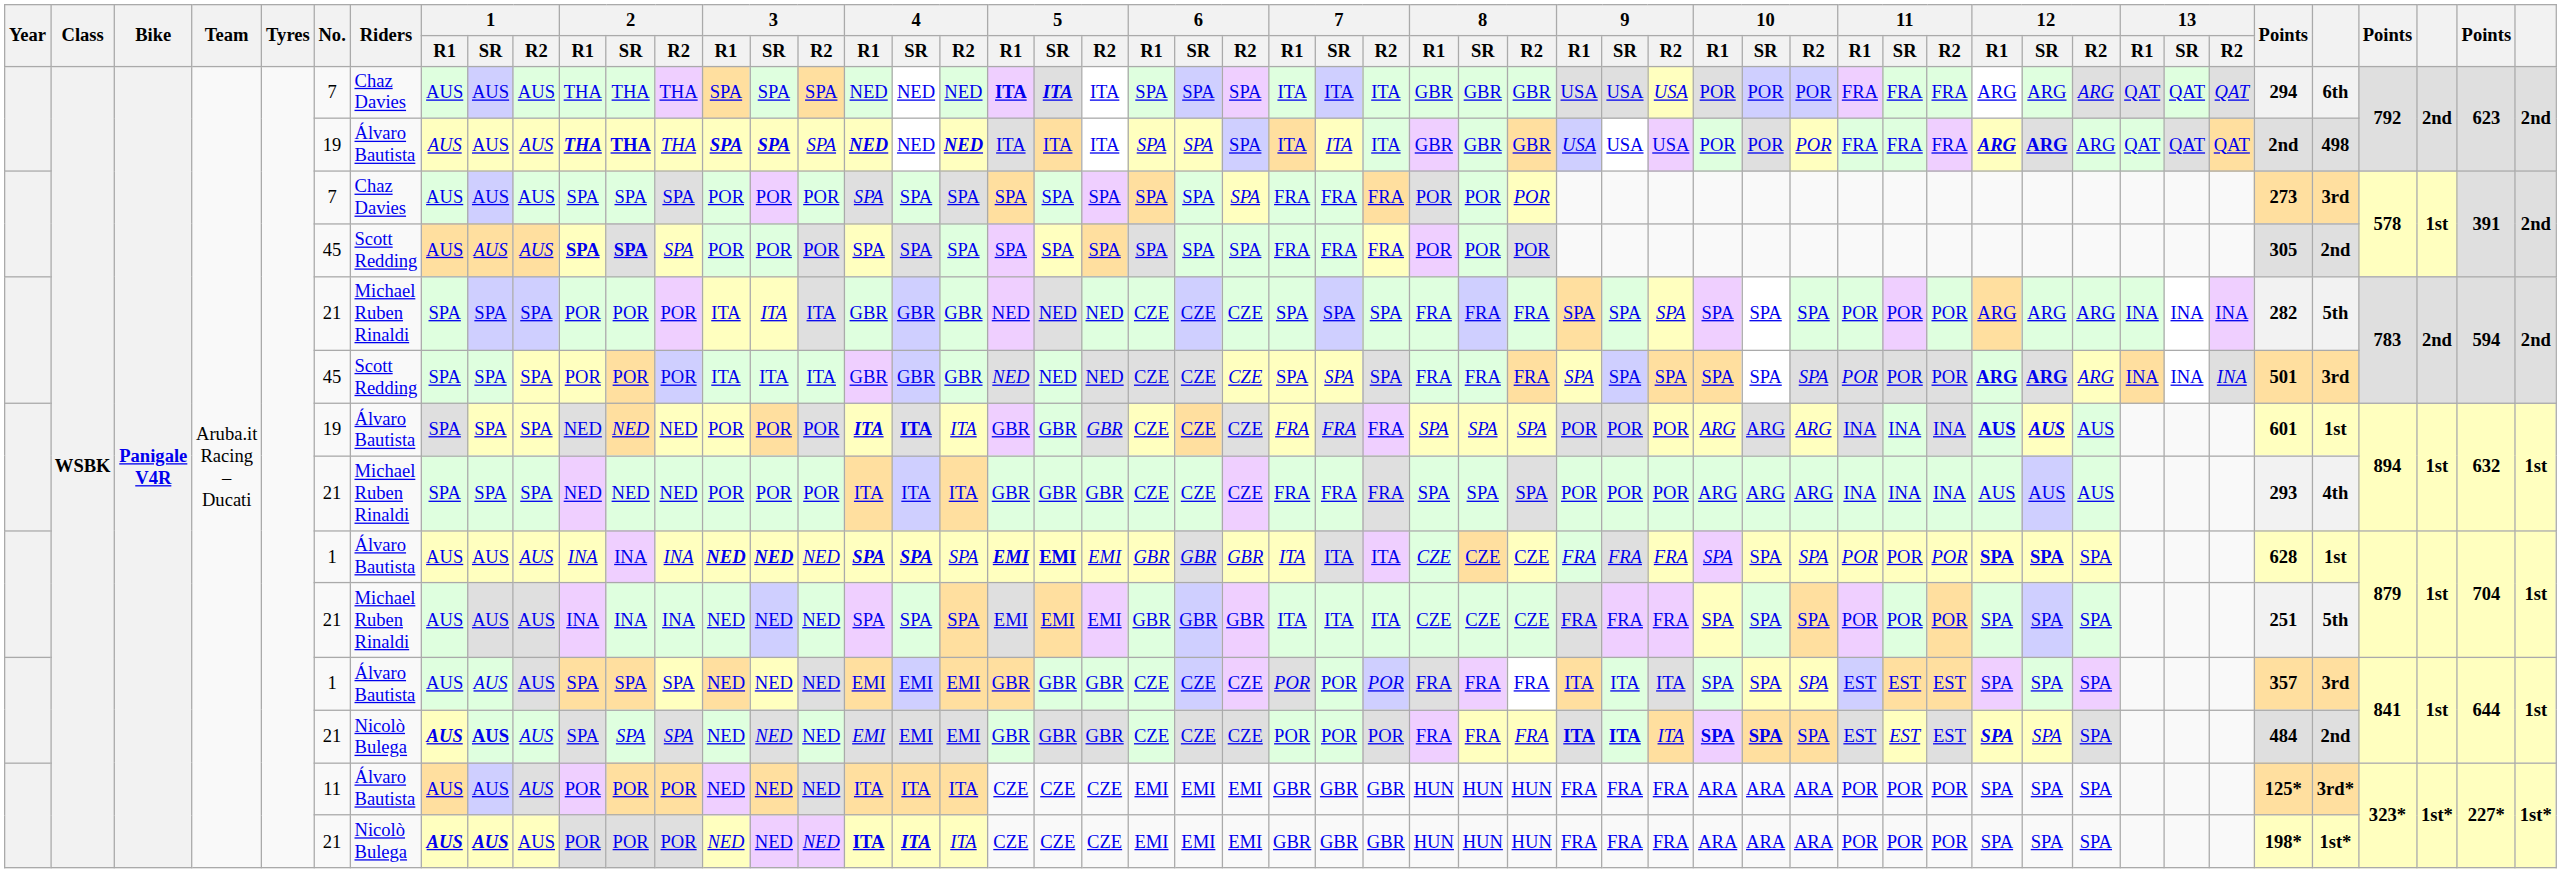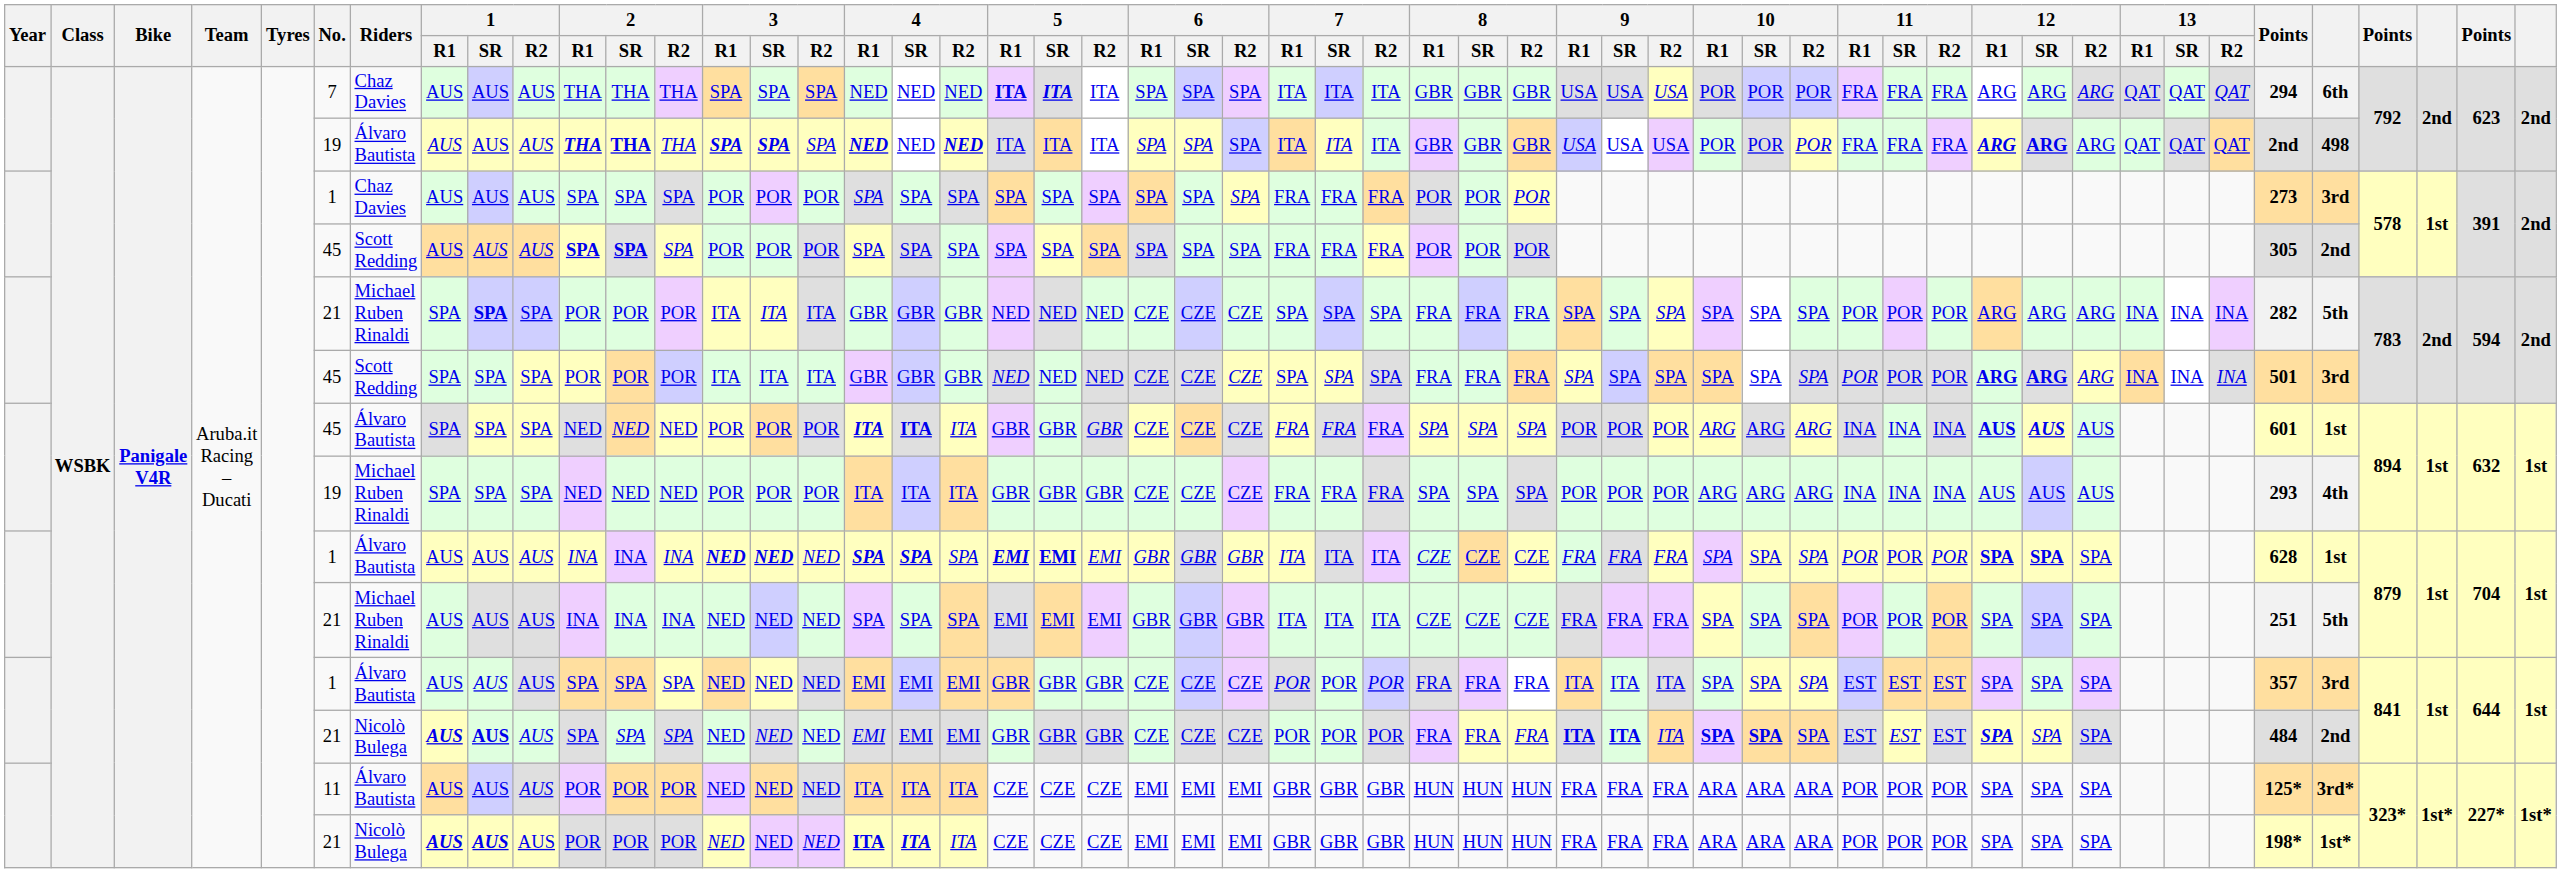(332, 197) 7 -> (332, 197) 1
(491, 313) normal -> (491, 313) bold
(332, 429) 19 -> (332, 429) 45
(332, 493) 21 -> (332, 493) 19
